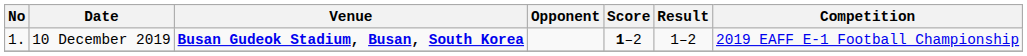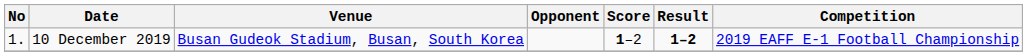(351, 40) bold -> (351, 40) normal
(683, 40) normal -> (683, 40) bold
